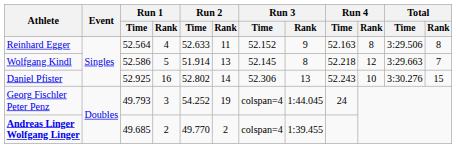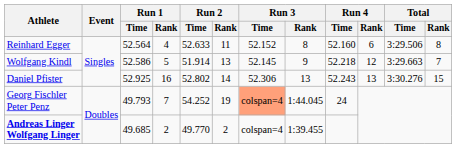(305, 45) 9 -> (305, 45) 8
(342, 45) 52.163 -> (342, 45) 52.160
(371, 45) 8 -> (371, 45) 6
(305, 62) 8 -> (305, 62) 9
(371, 78) 10 -> (371, 78) 13
(166, 101) 3 -> (166, 101) 7
(262, 101) no background -> (262, 101) lightsalmon background
